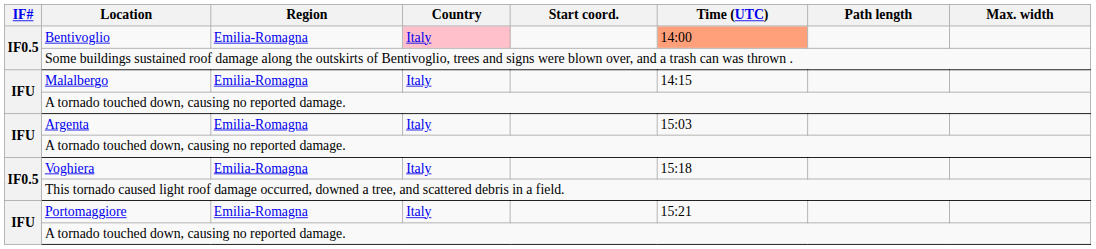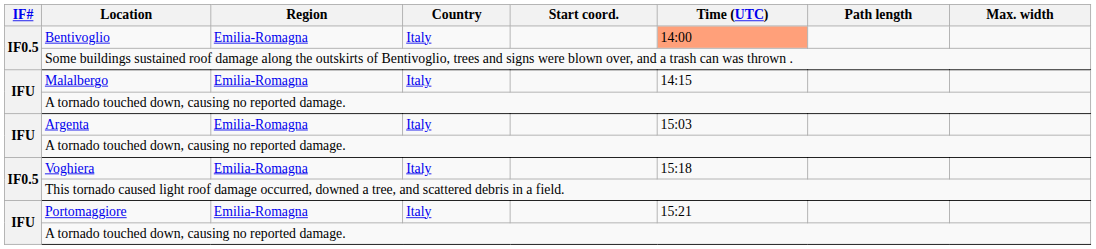(419, 37) pink background -> (419, 37) no background
